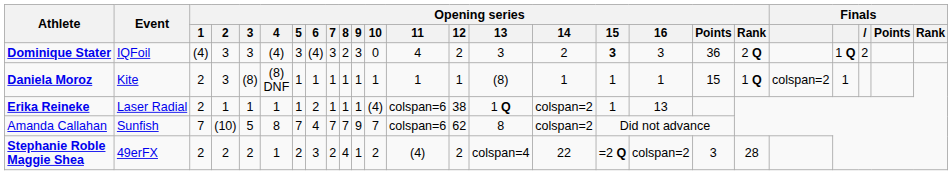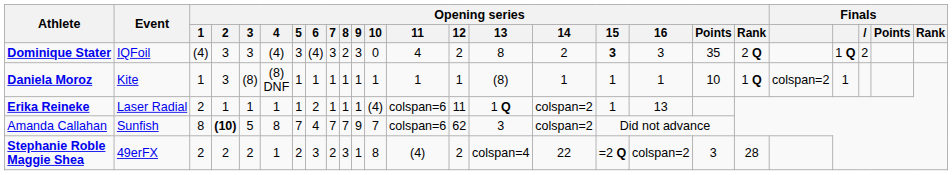(501, 53) 3 -> (501, 53) 8
(713, 53) 36 -> (713, 53) 35
(201, 80) 2 -> (201, 80) 1
(713, 80) 15 -> (713, 80) 10
(459, 107) 38 -> (459, 107) 11
(201, 126) 7 -> (201, 126) 8
(225, 126) normal -> (225, 126) bold
(501, 126) 8 -> (501, 126) 3
(346, 153) 4 -> (346, 153) 3
(375, 153) 2 -> (375, 153) 8
